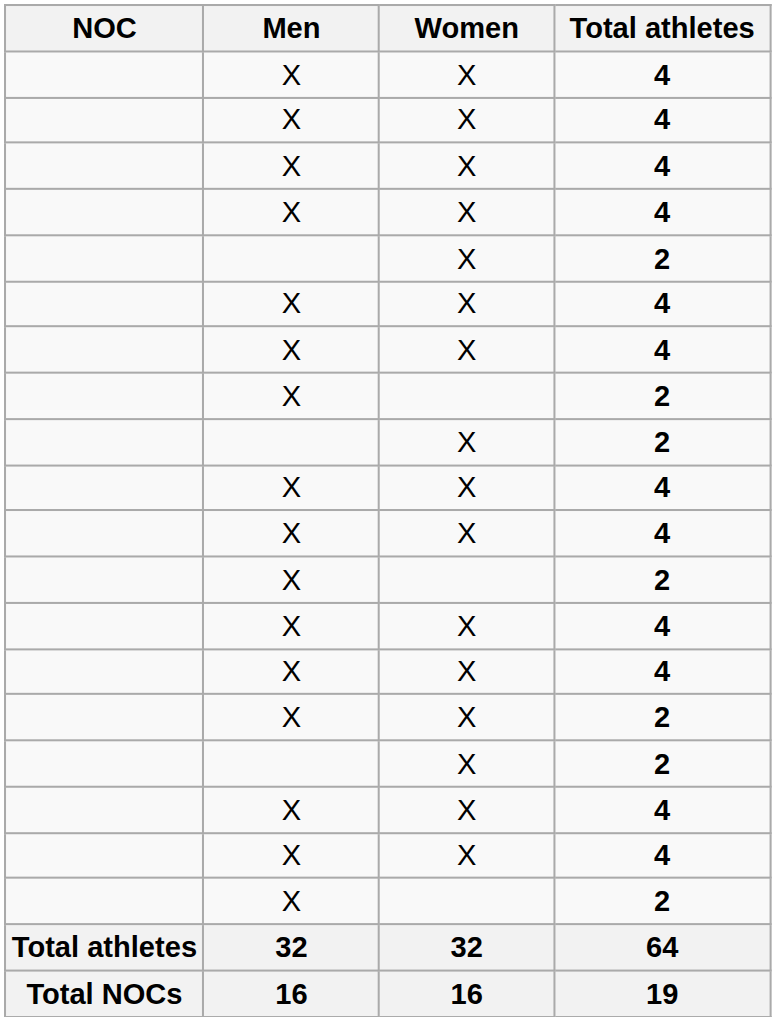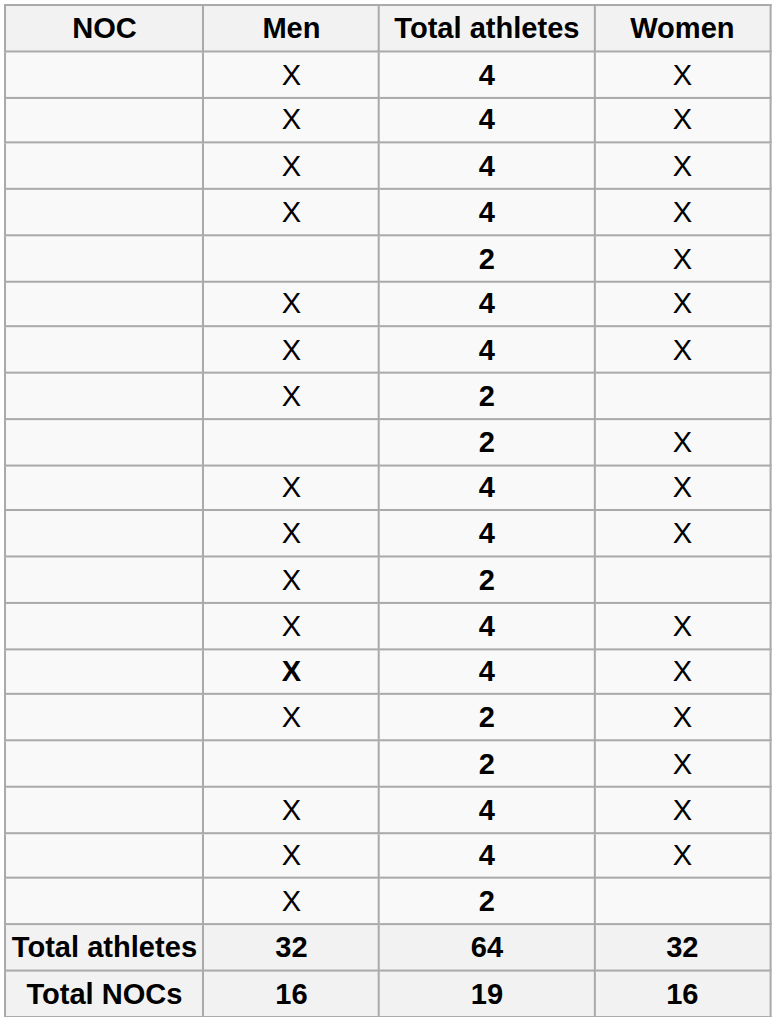columns swapped: (467, 28) <-> (662, 28)
(291, 672) normal -> (291, 672) bold
